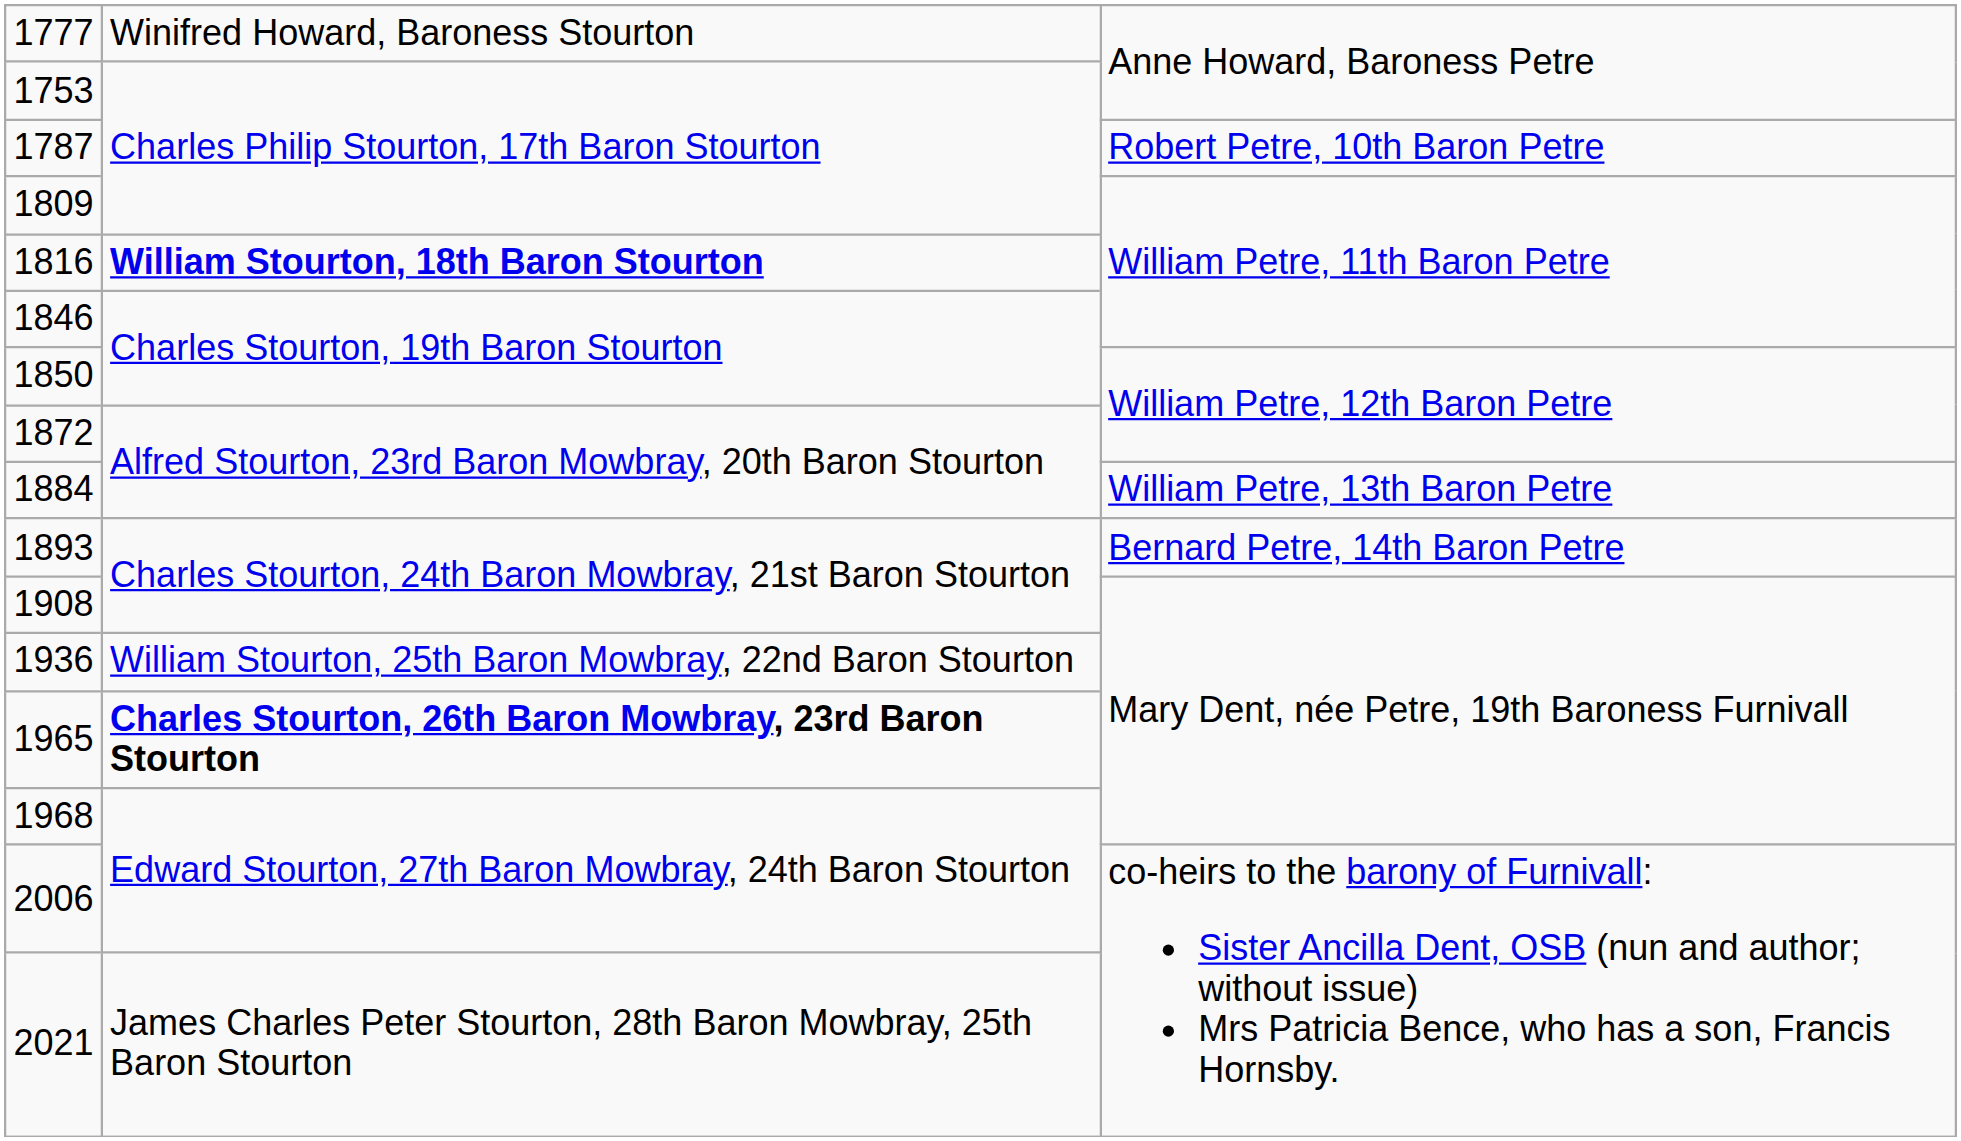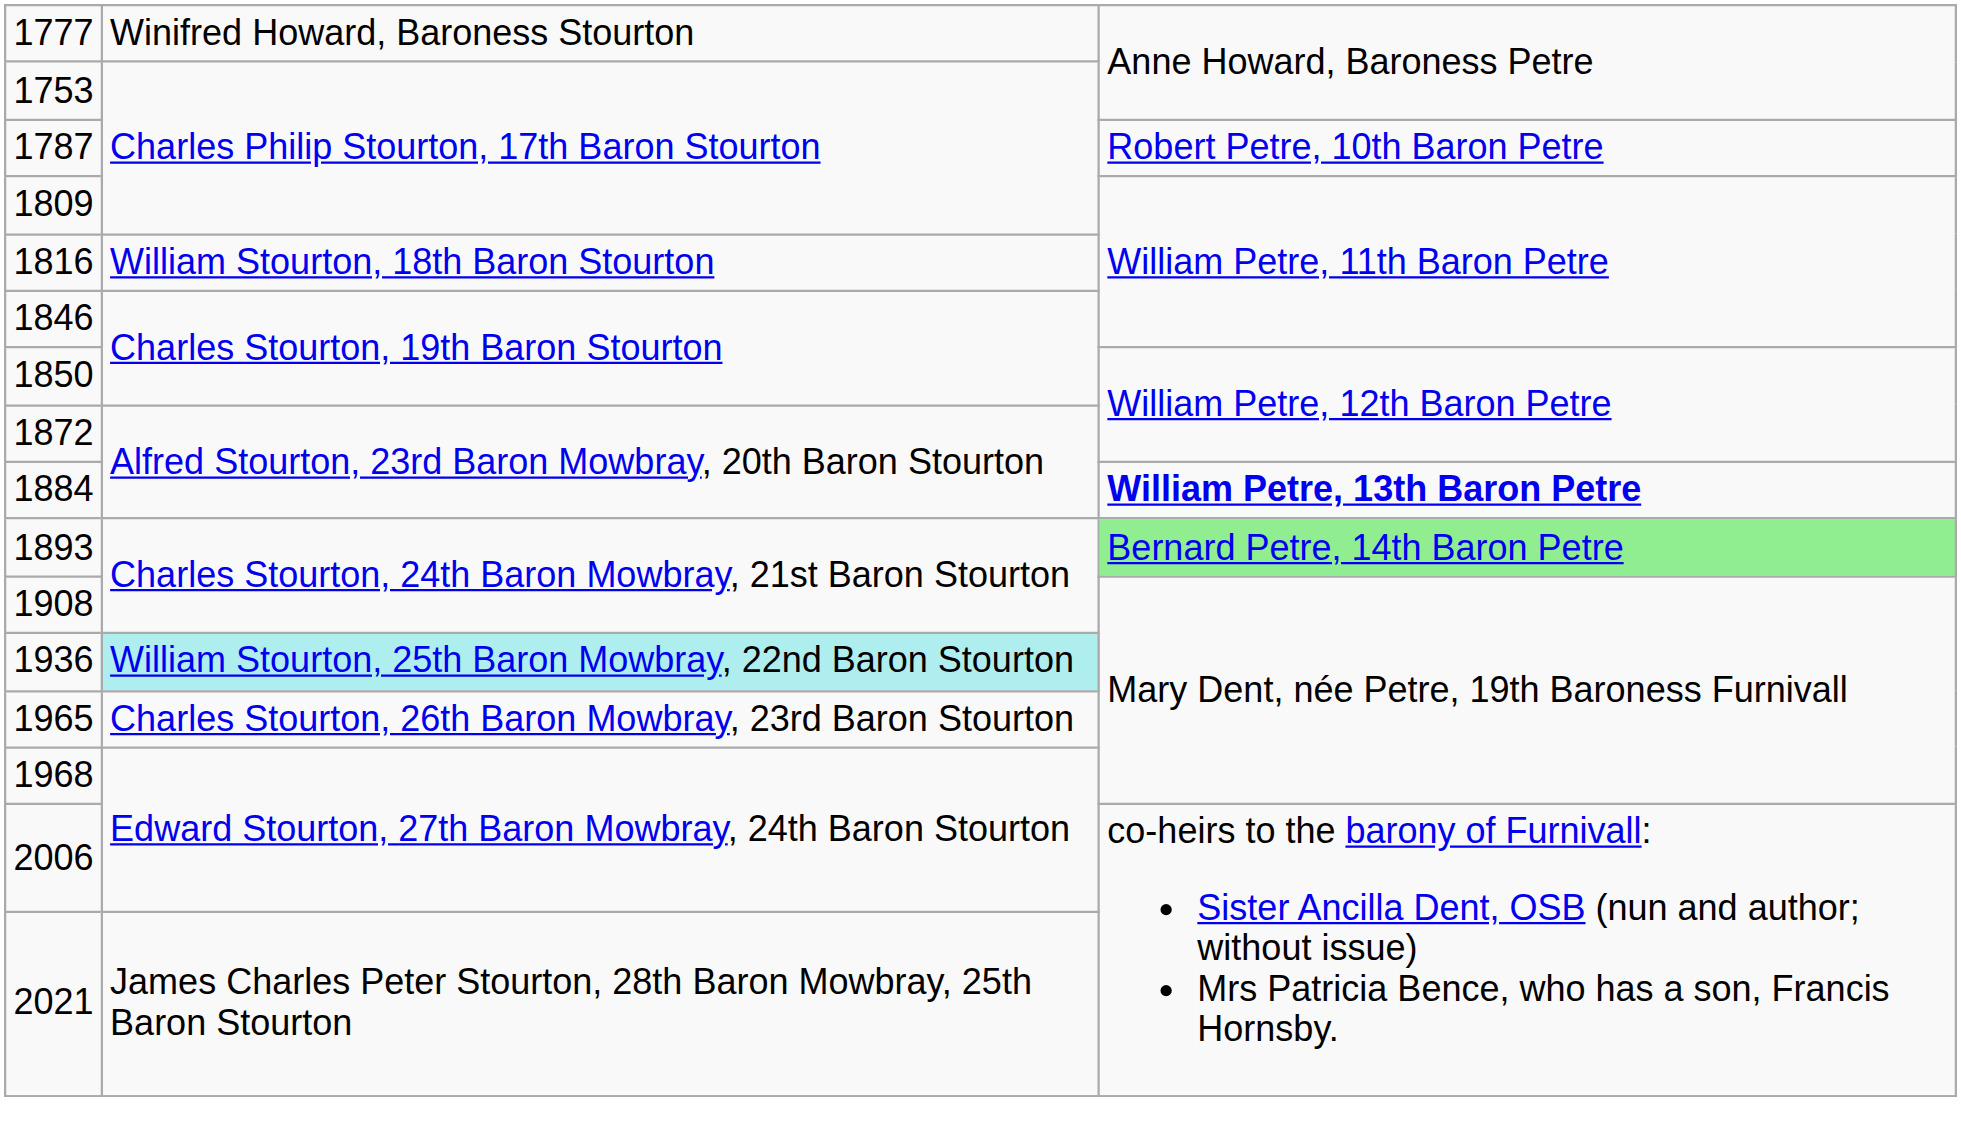(437, 261) bold -> (412, 261) normal
(1360, 489) normal -> (1374, 489) bold
(1366, 546) no background -> (1365, 546) lightgreen background
(592, 661) no background -> (592, 661) paleturquoise background
(547, 738) bold -> (592, 718) normal
